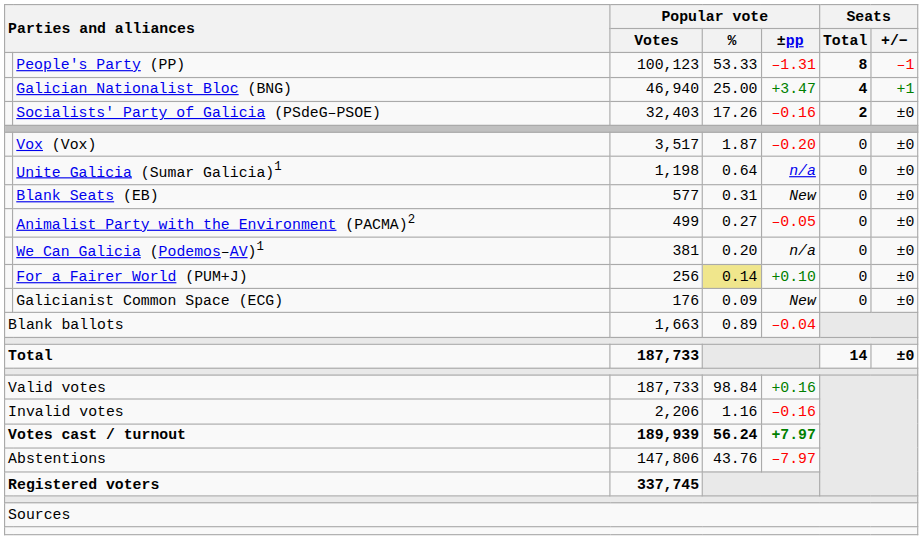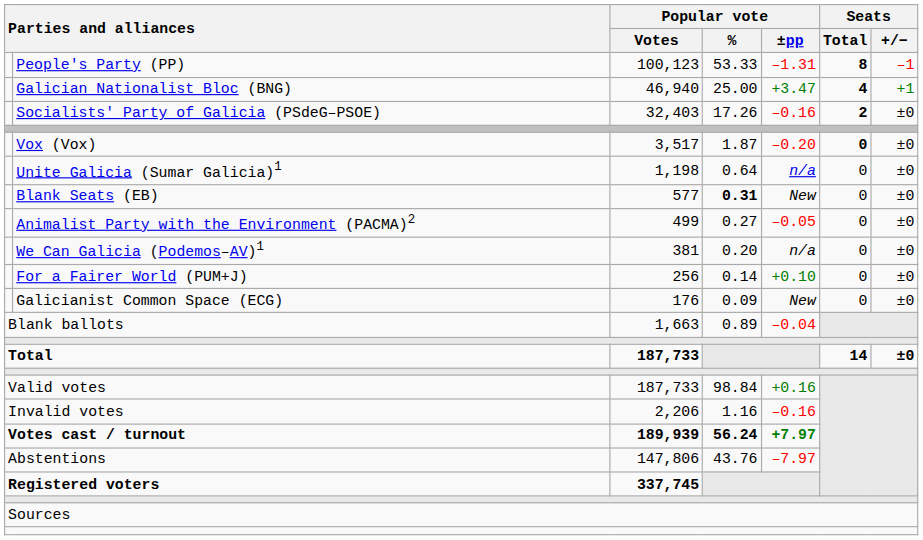(863, 144) normal -> (863, 144) bold
(740, 197) normal -> (740, 197) bold
(740, 277) khaki background -> (740, 277) no background
